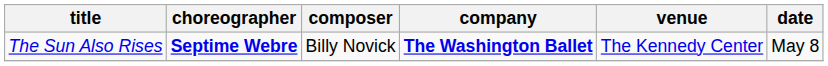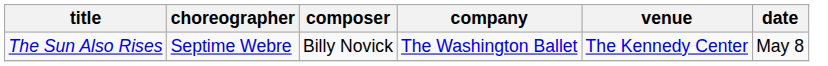(234, 46) bold -> (231, 46) normal
(498, 46) bold -> (489, 46) normal
